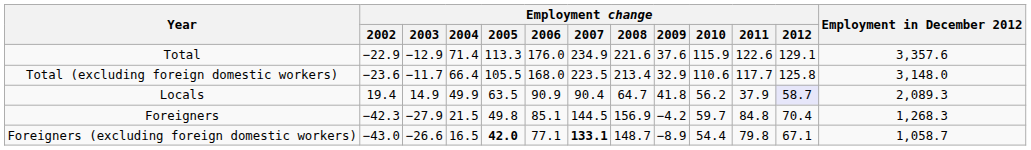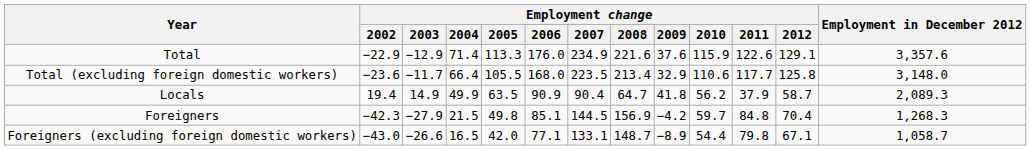(797, 95) lavender background -> (797, 95) no background
(503, 135) bold -> (503, 135) normal
(589, 135) bold -> (589, 135) normal
